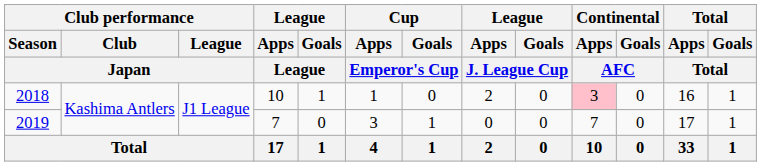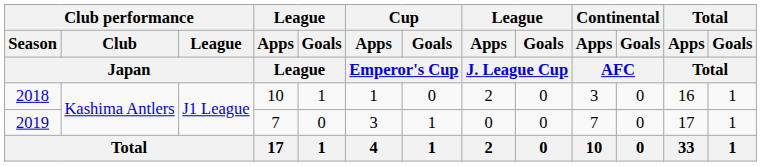(594, 95) pink background -> (594, 95) no background
